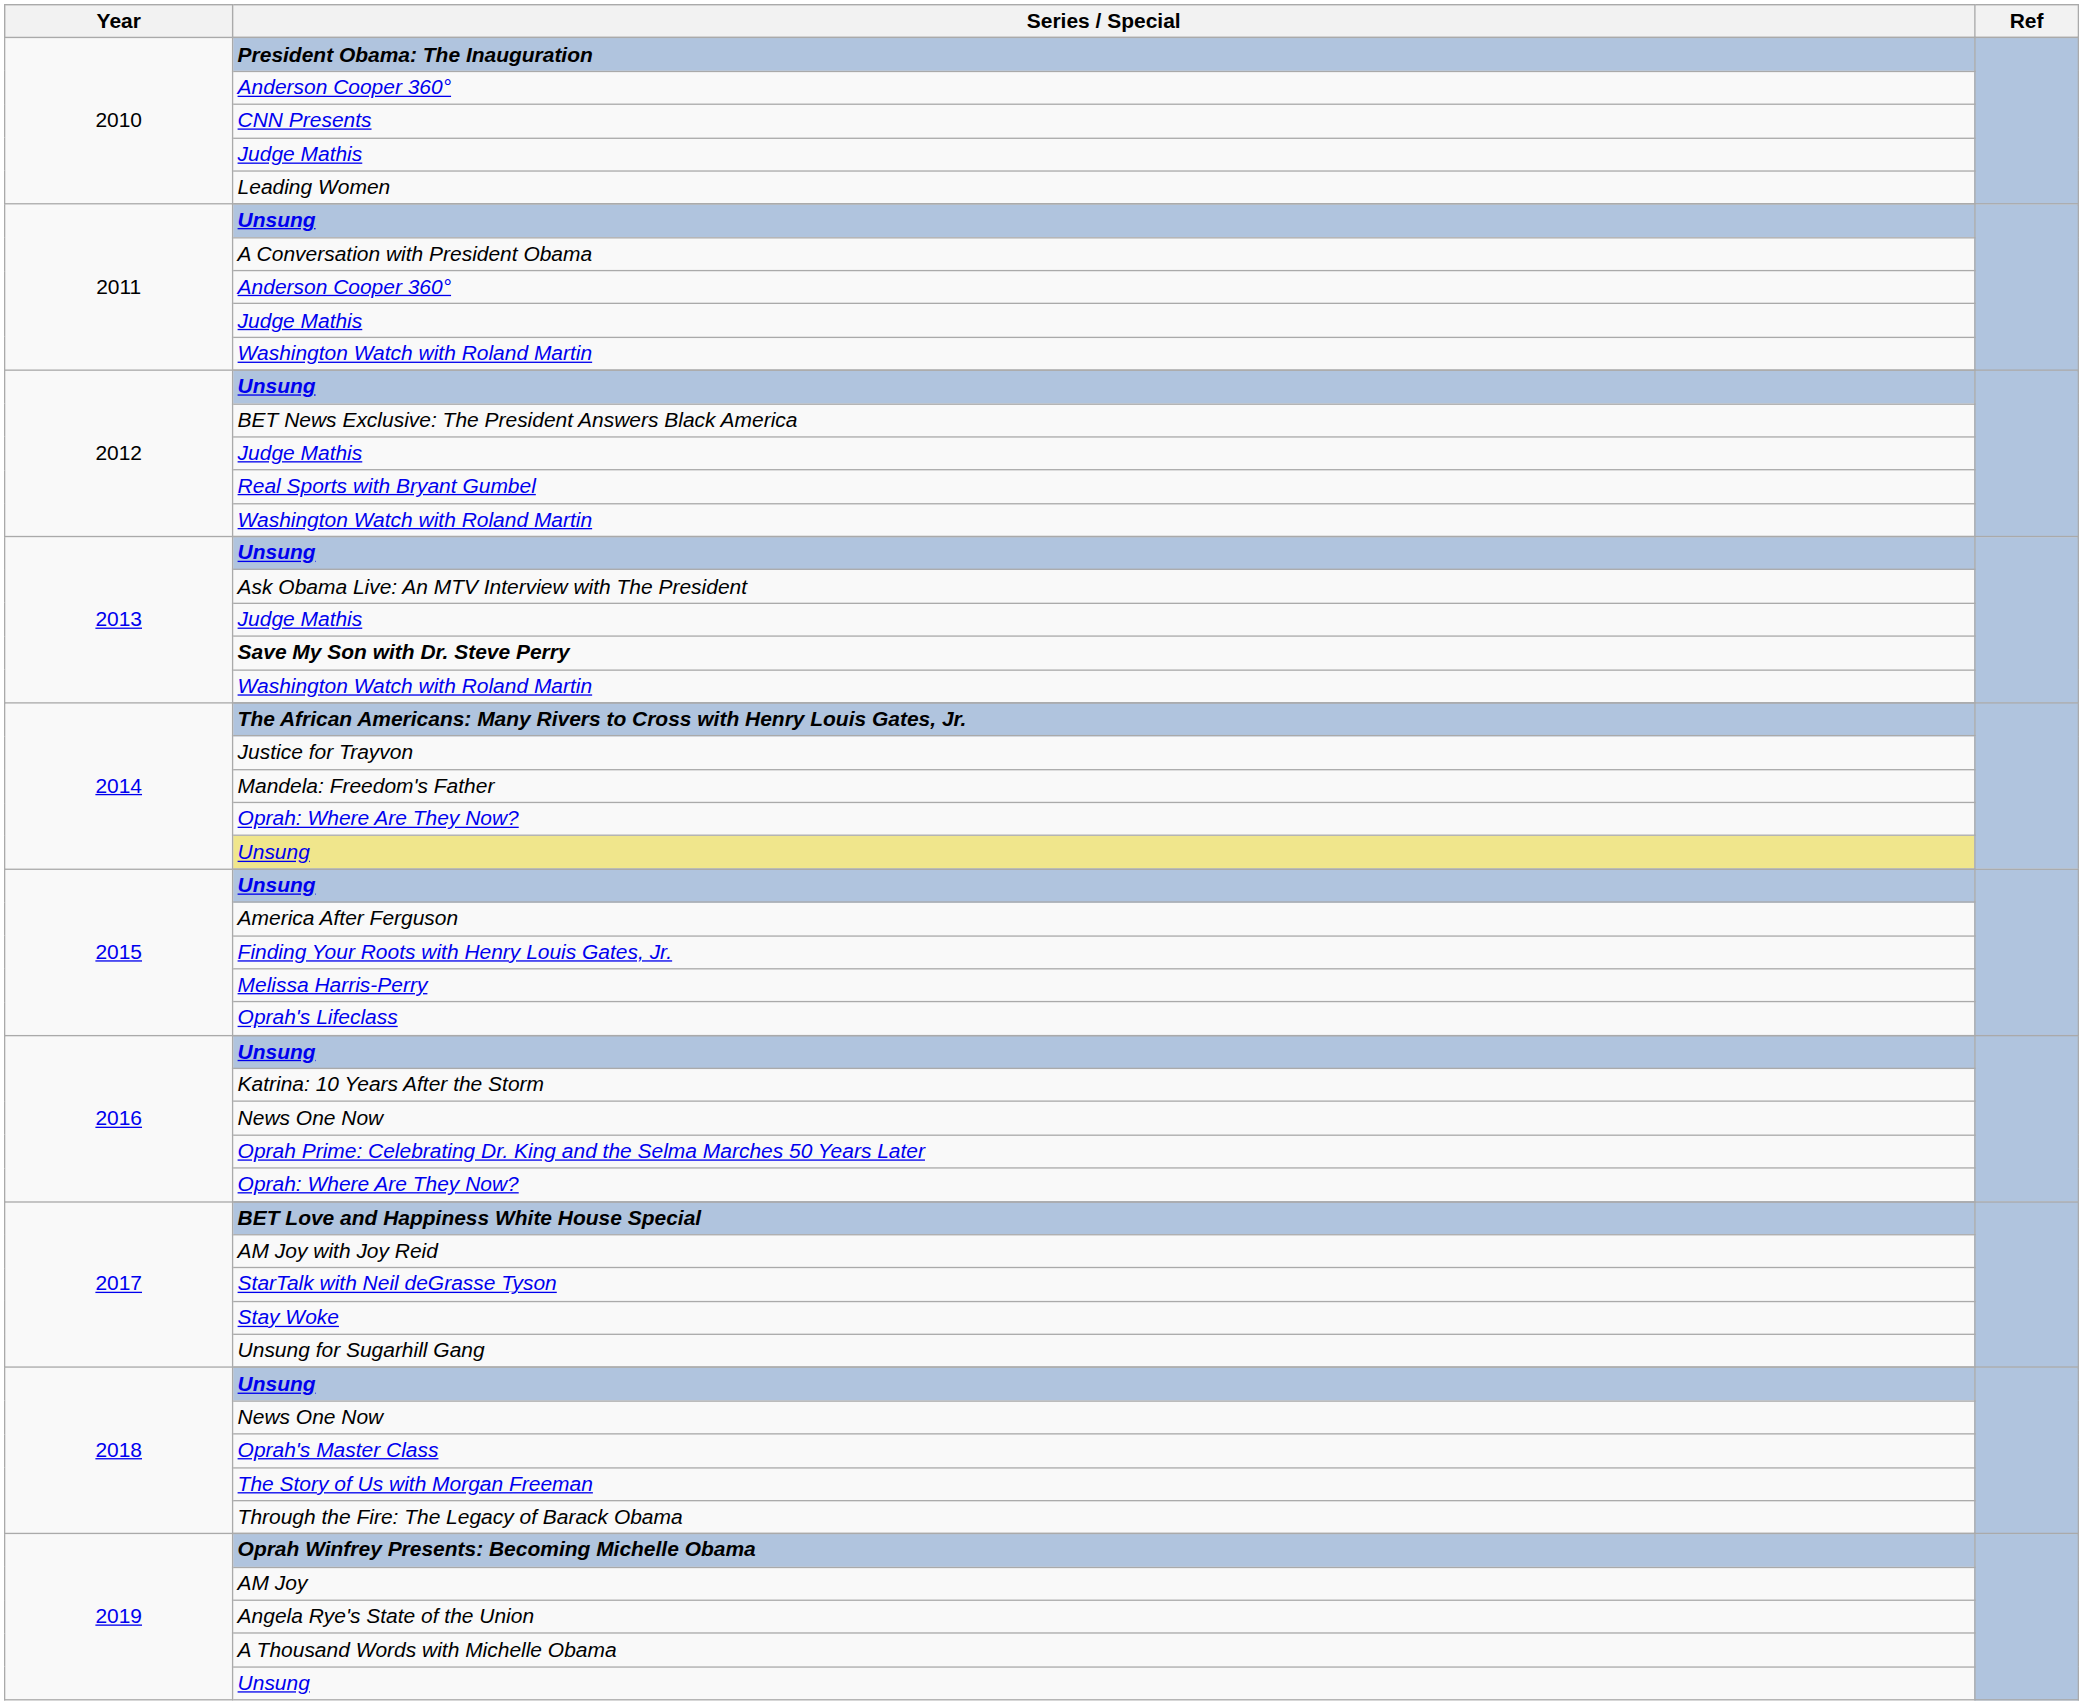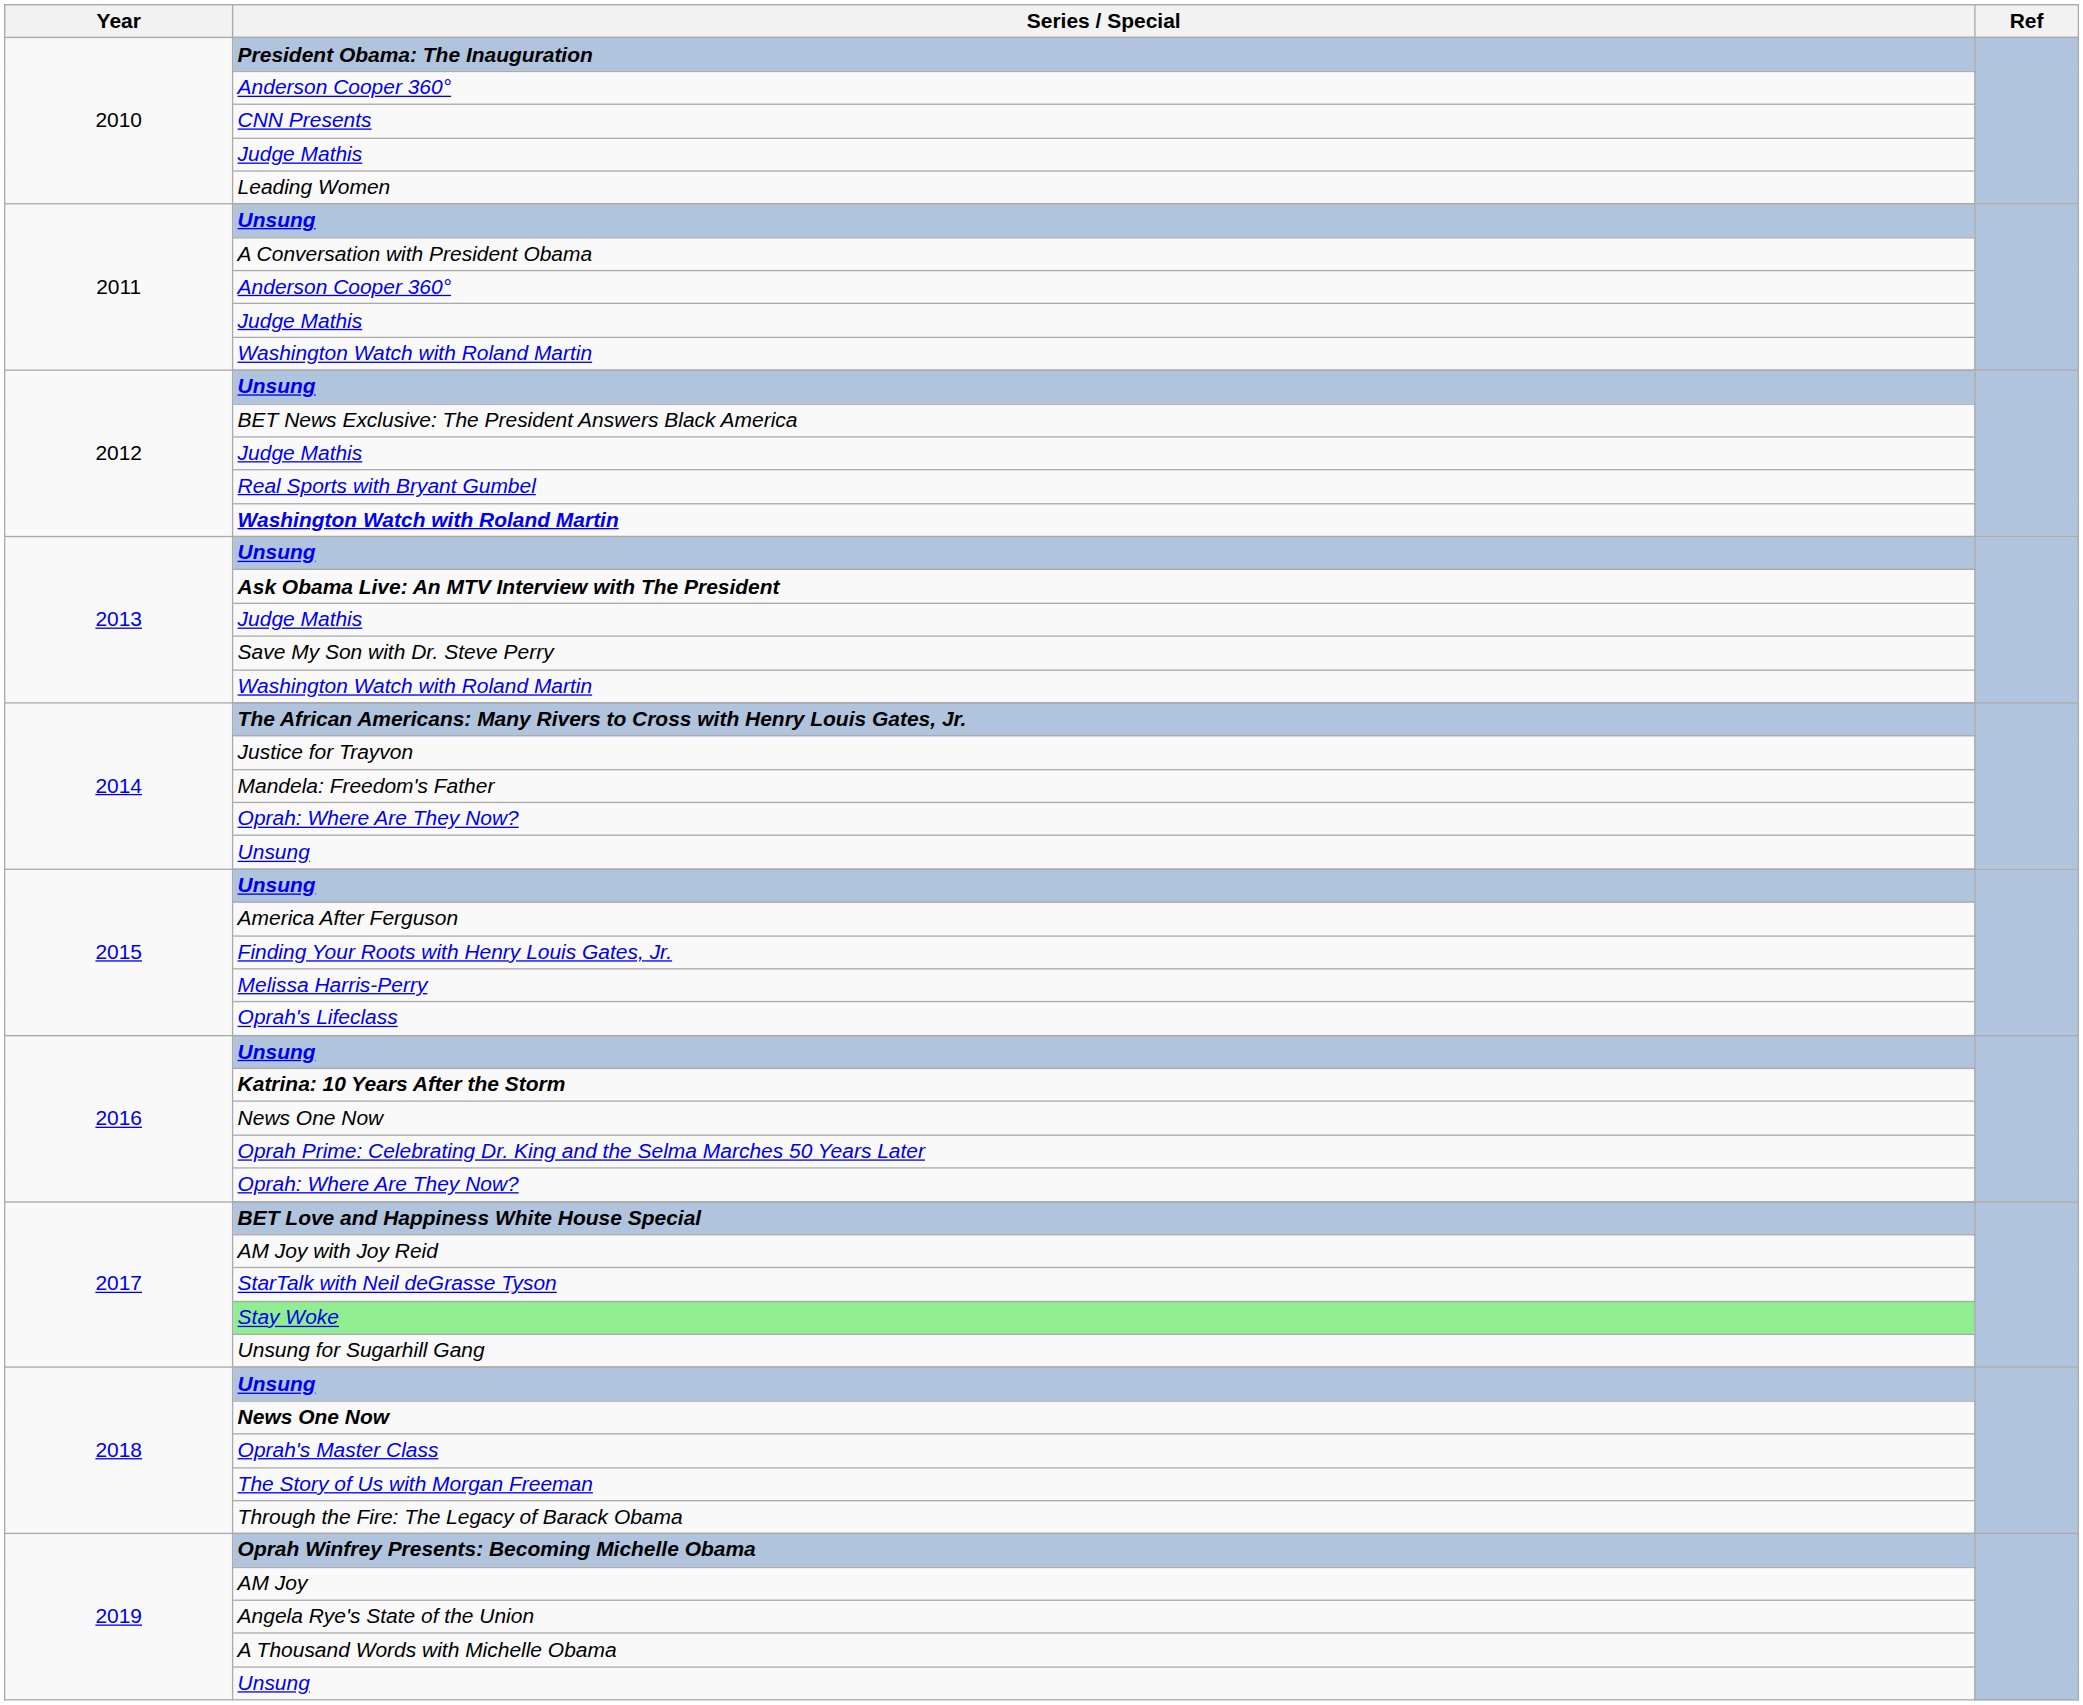(415, 519) normal -> (428, 519) bold
(492, 586) normal -> (509, 586) bold
(404, 652) bold -> (396, 652) normal
(274, 852) khaki background -> (274, 852) no background
(391, 1084) normal -> (401, 1084) bold
(288, 1317) no background -> (288, 1317) lightgreen background
(310, 1417) normal -> (313, 1417) bold
